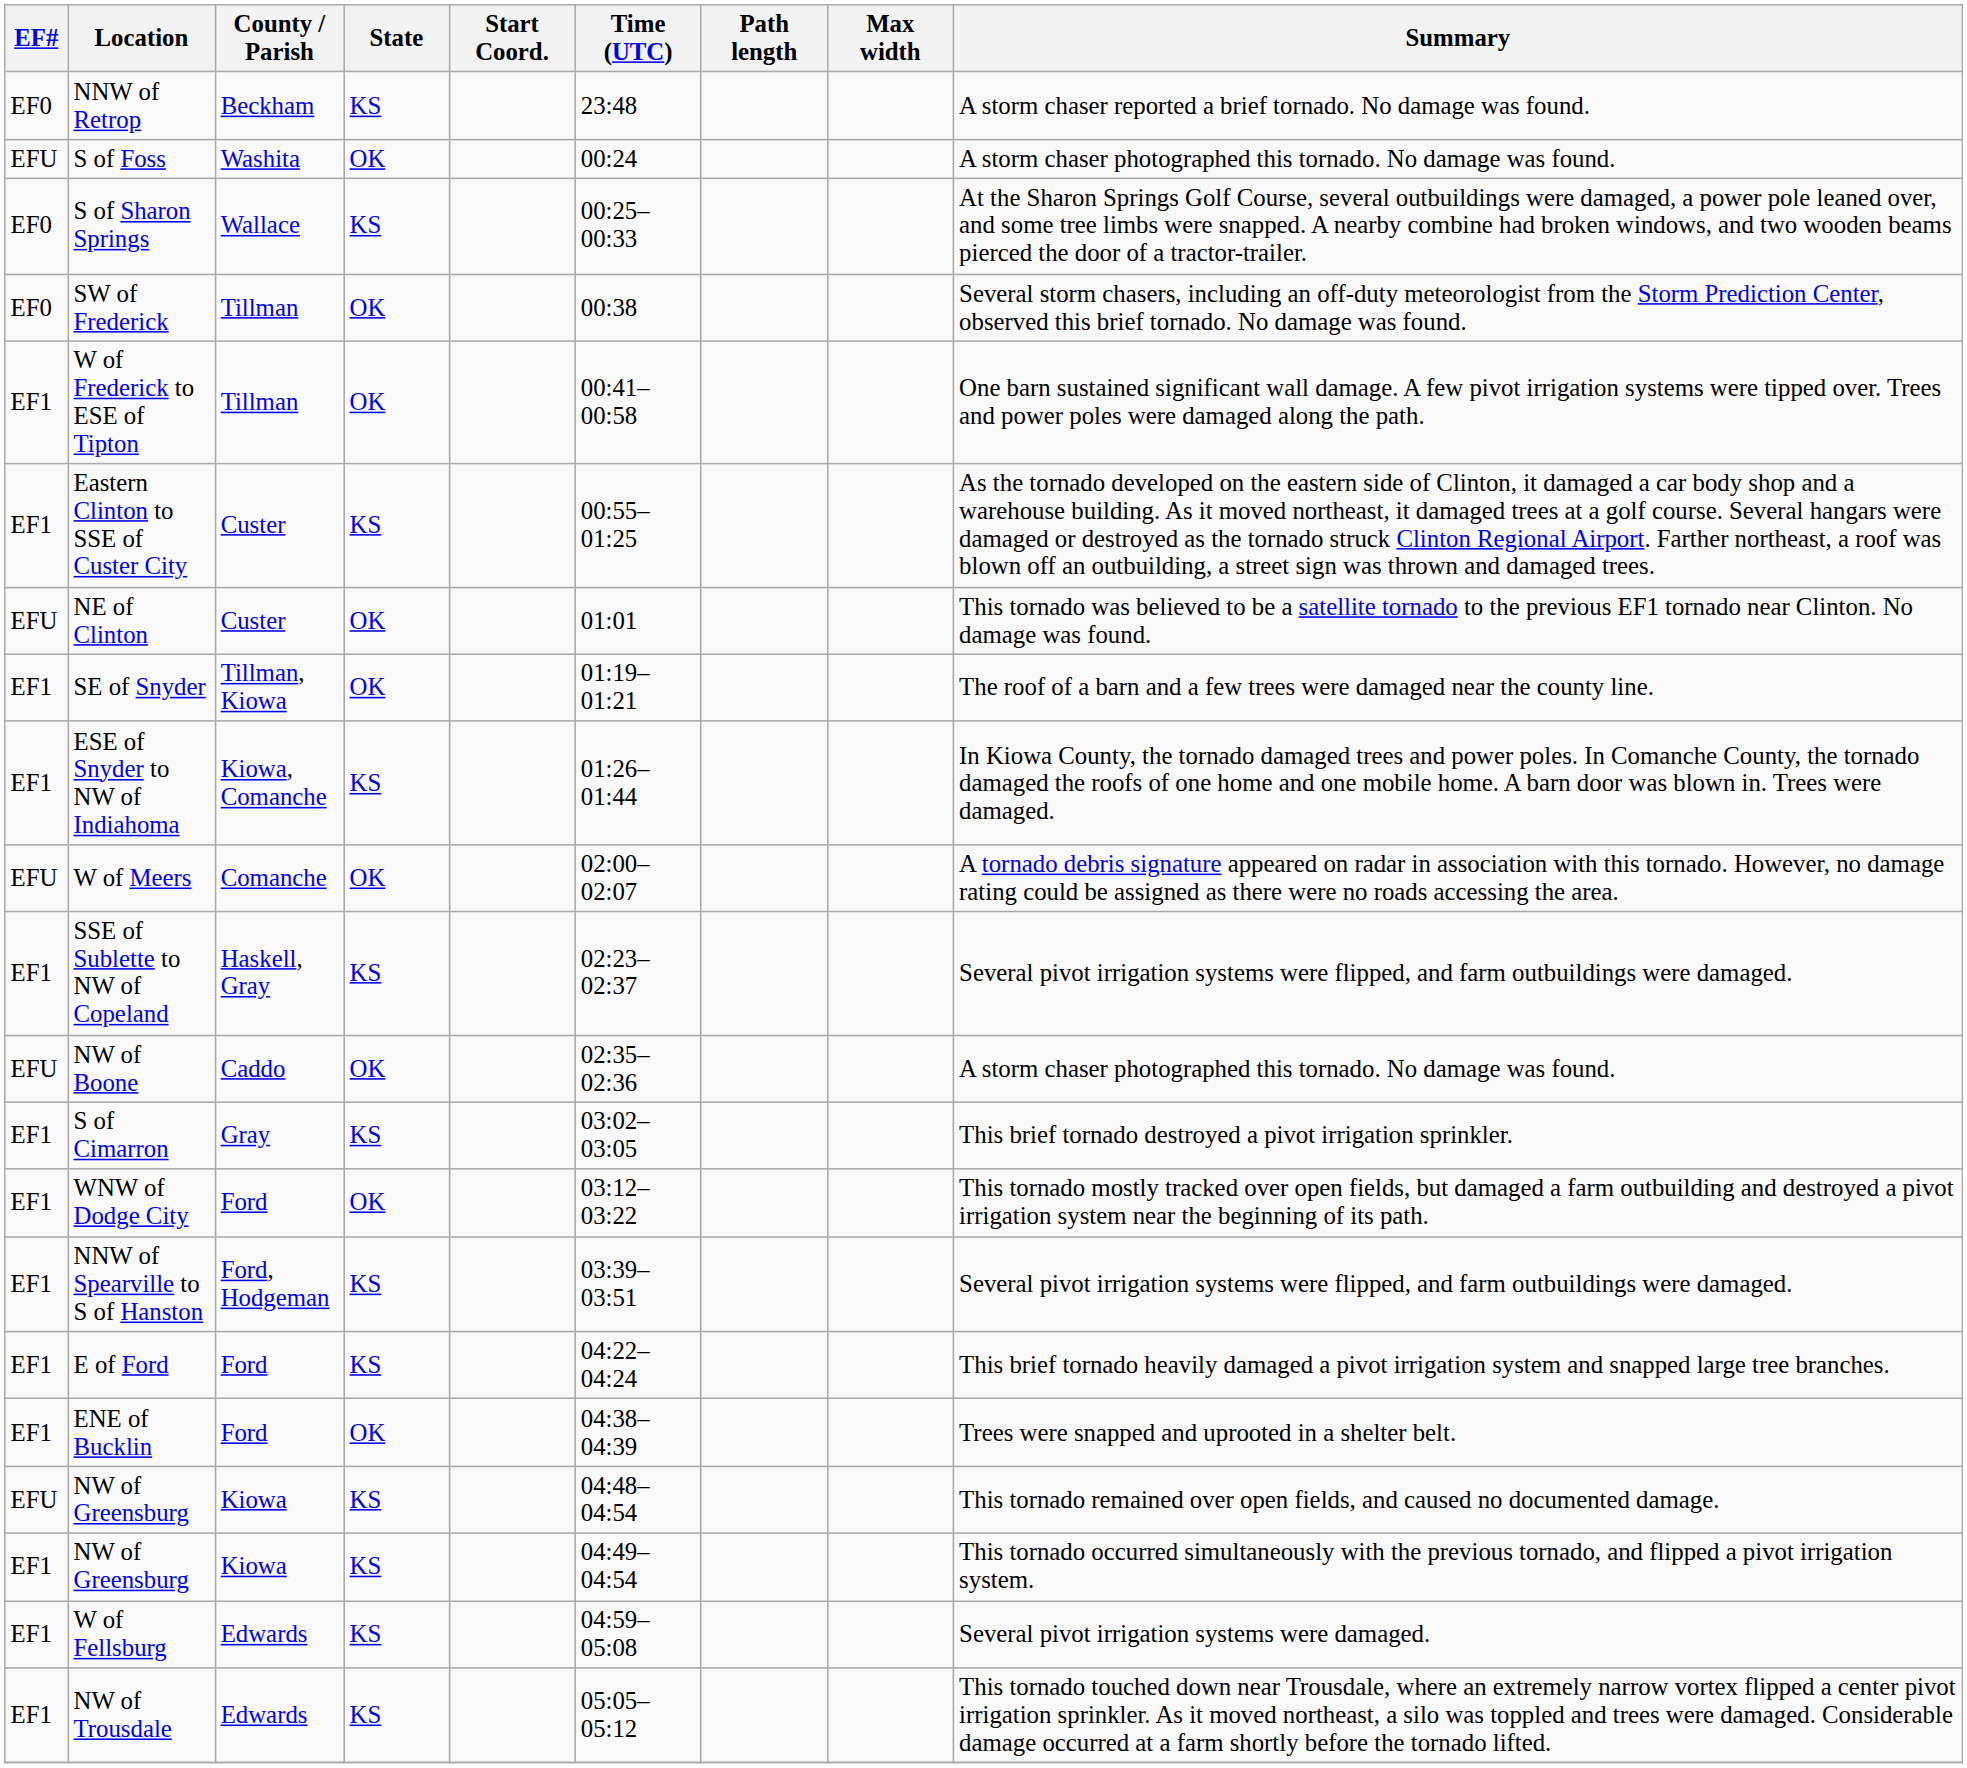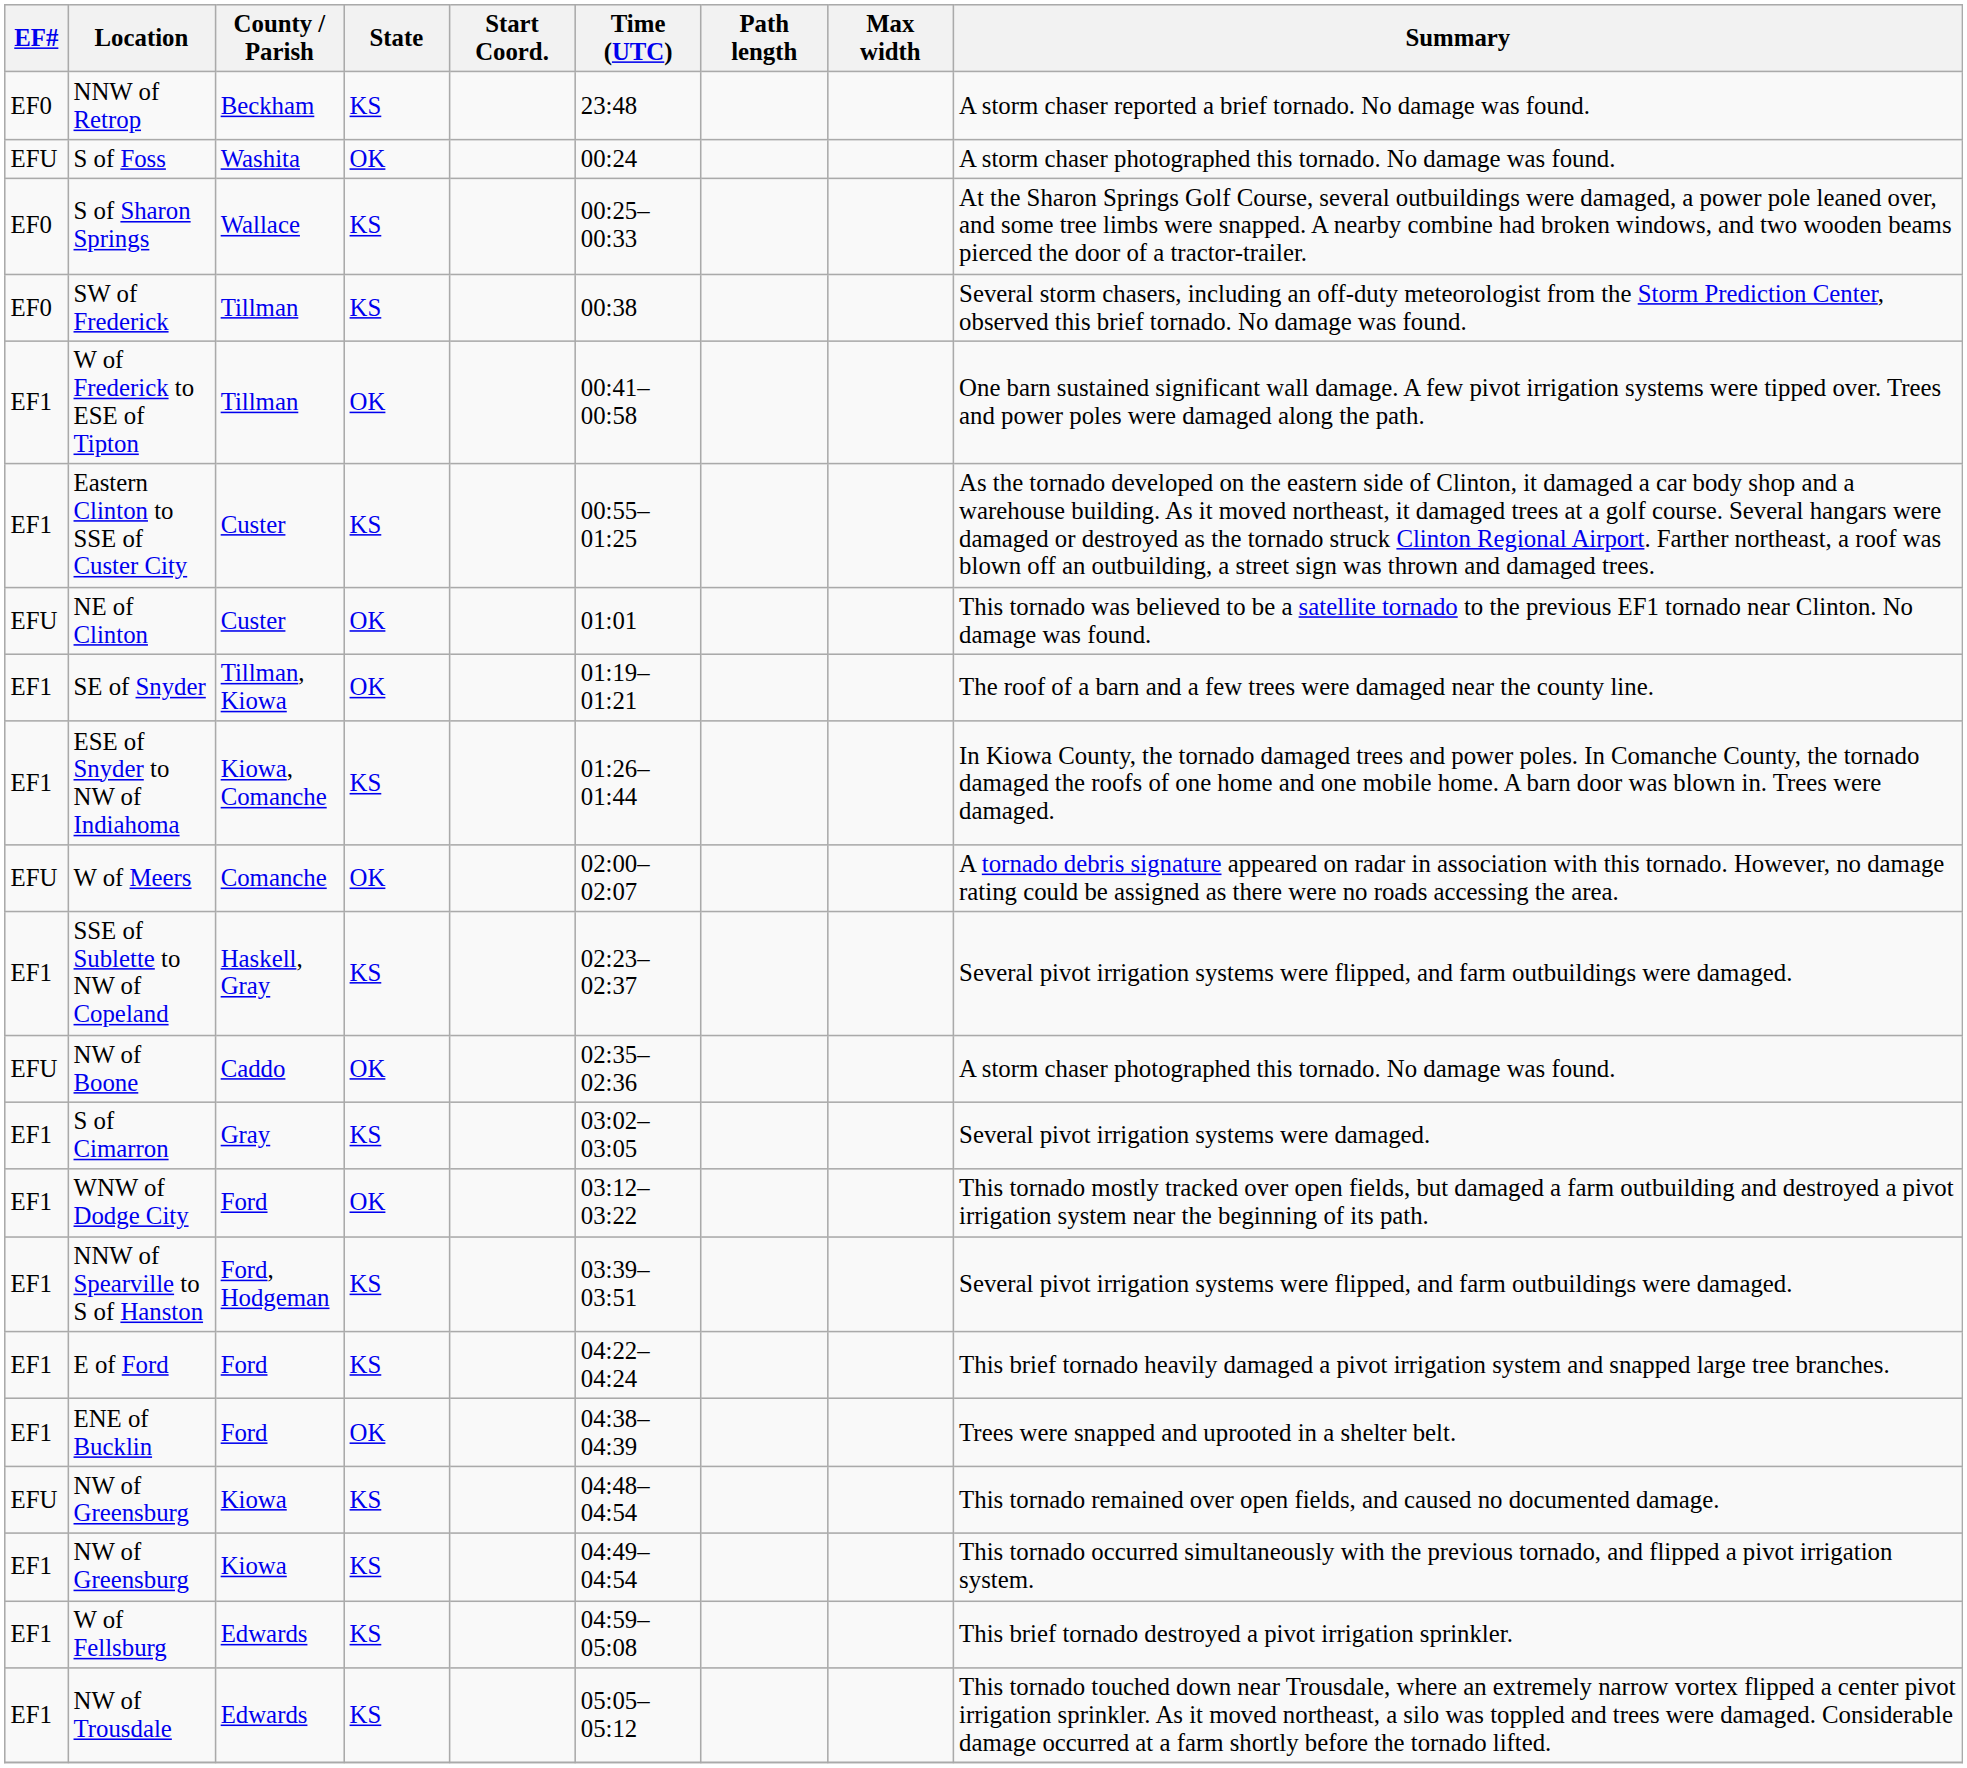(367, 307) OK -> (365, 307) KS
(1236, 1135) This brief tornado destroyed a pivot irrigation sprinkler. -> (1195, 1135) Several pivot irrigation systems were damaged.
(1195, 1633) Several pivot irrigation systems were damaged. -> (1236, 1633) This brief tornado destroyed a pivot irrigation sprinkler.
